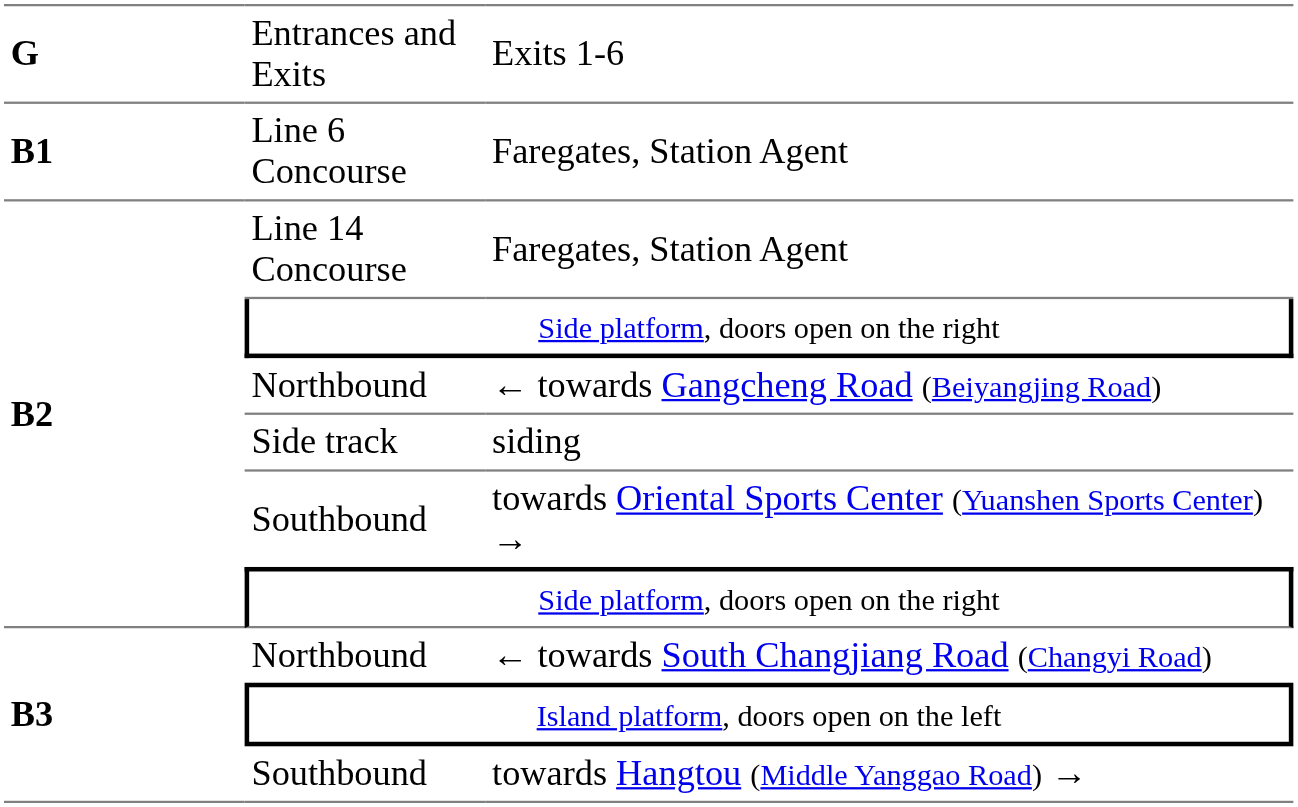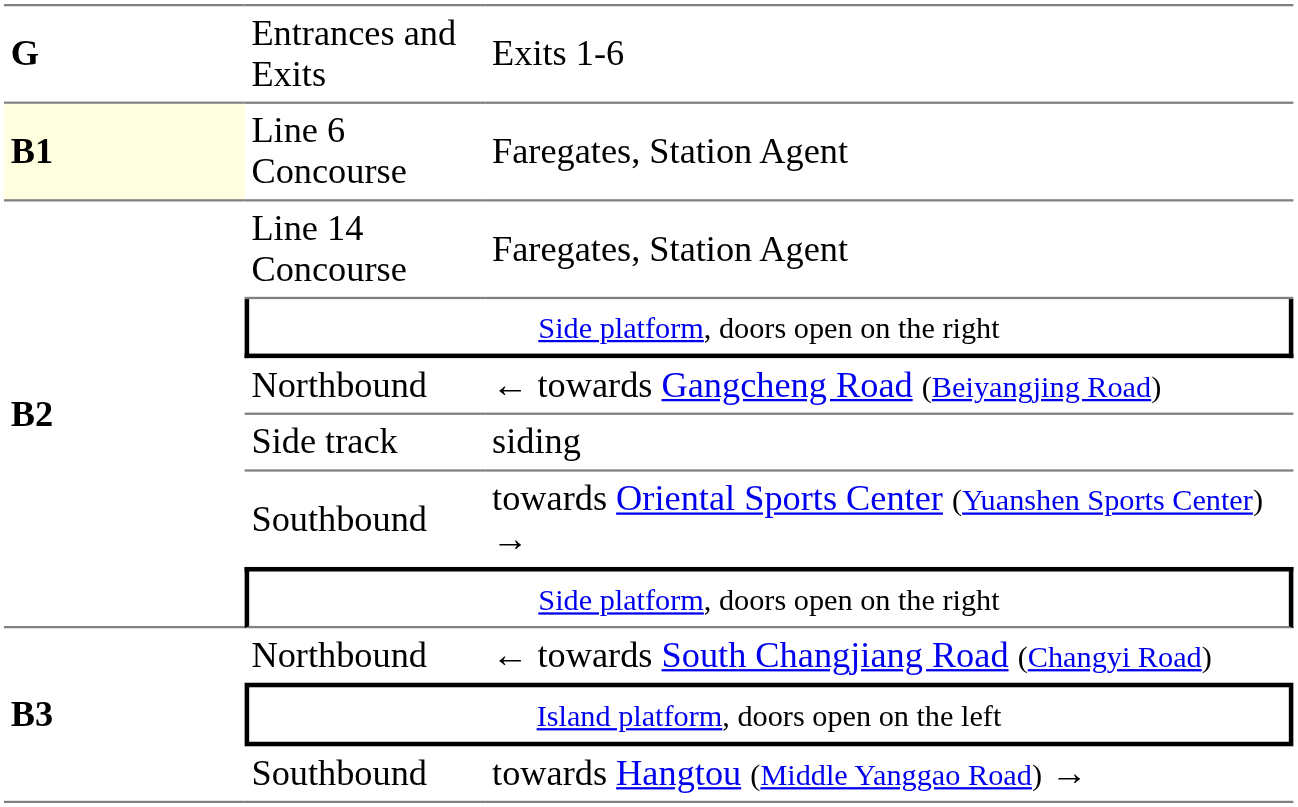(32, 150) no background -> (32, 150) lightyellow background
